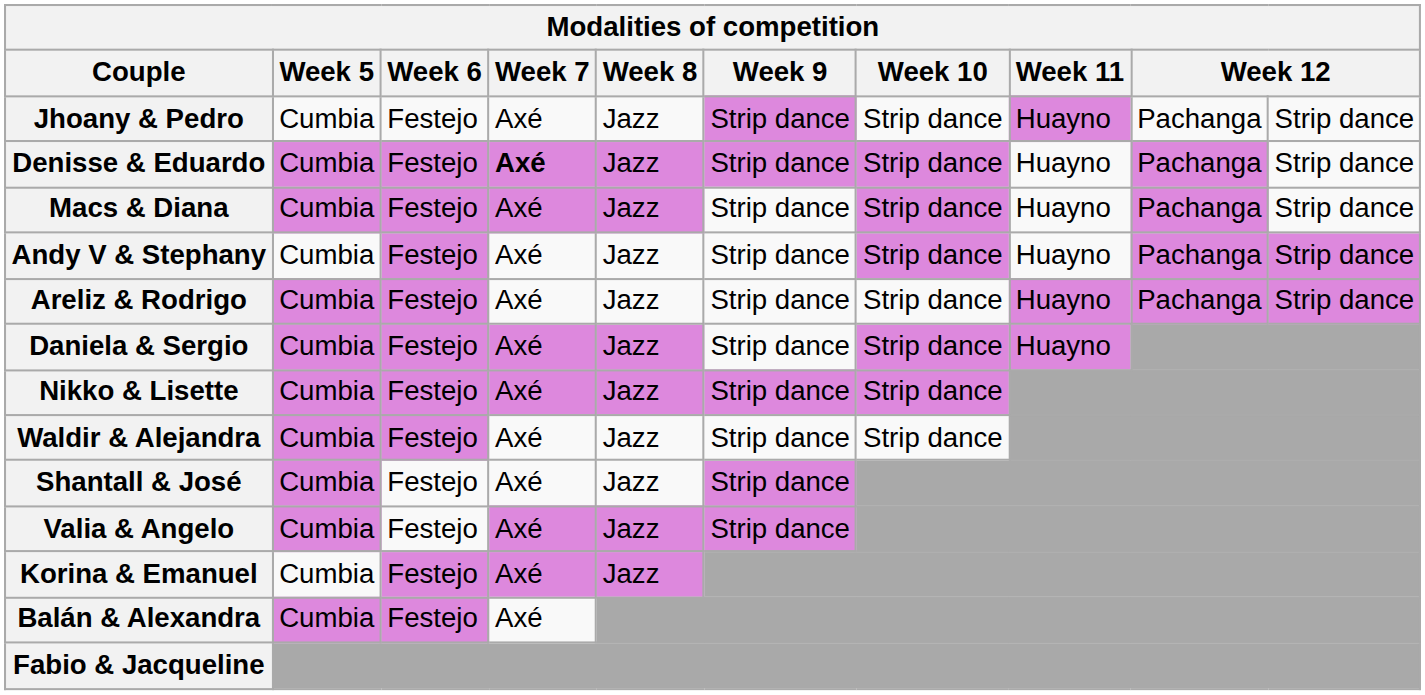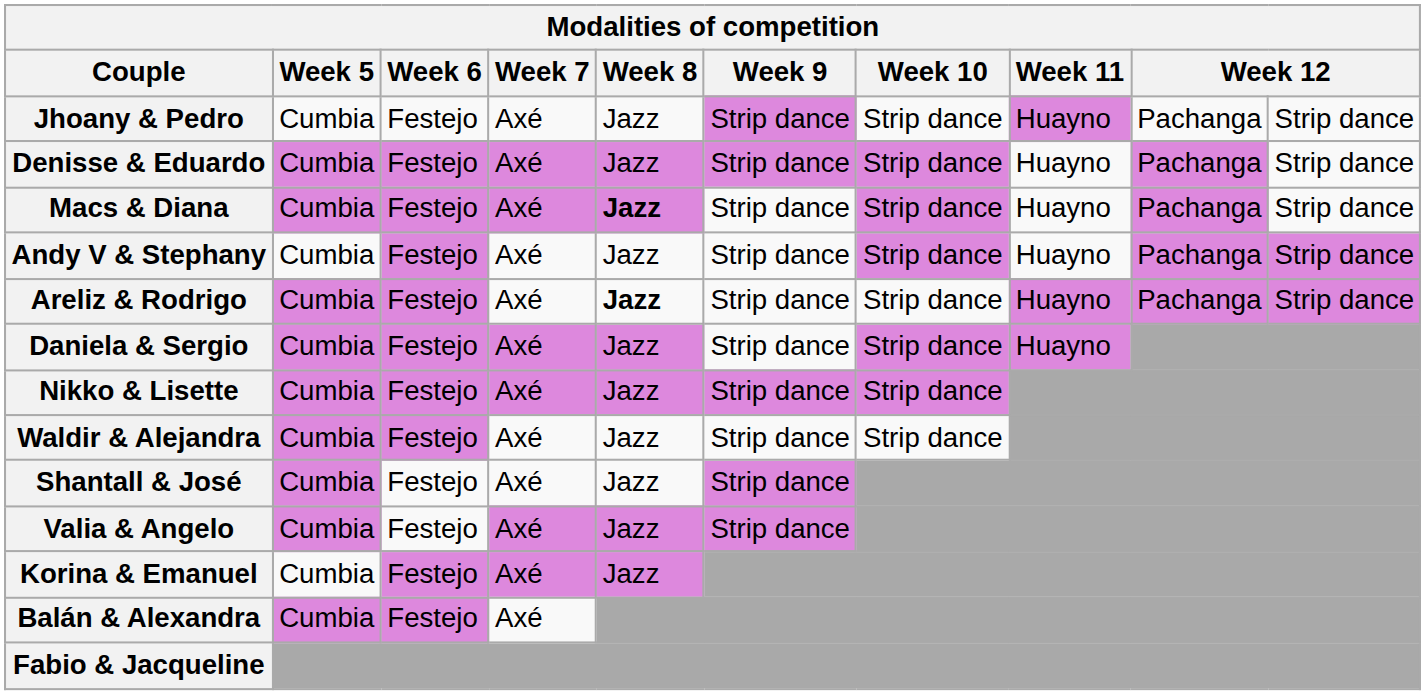(520, 163) bold -> (519, 163) normal
(631, 209) normal -> (632, 209) bold
(631, 300) normal -> (632, 300) bold
